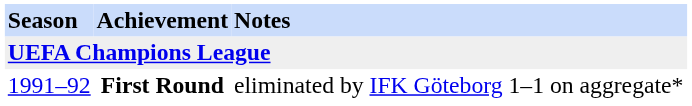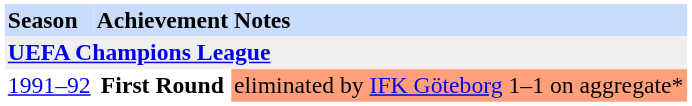(459, 85) no background -> (459, 85) lightsalmon background
